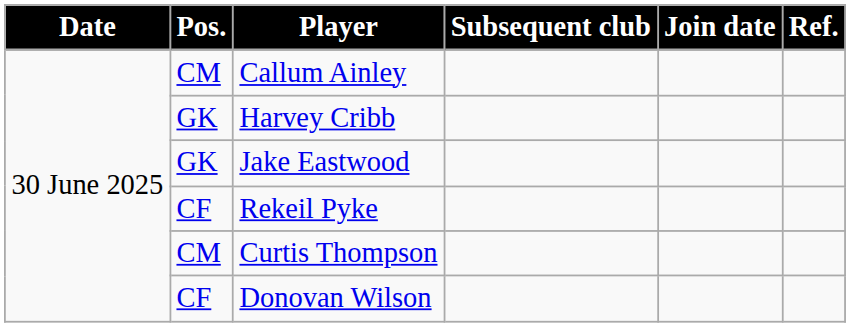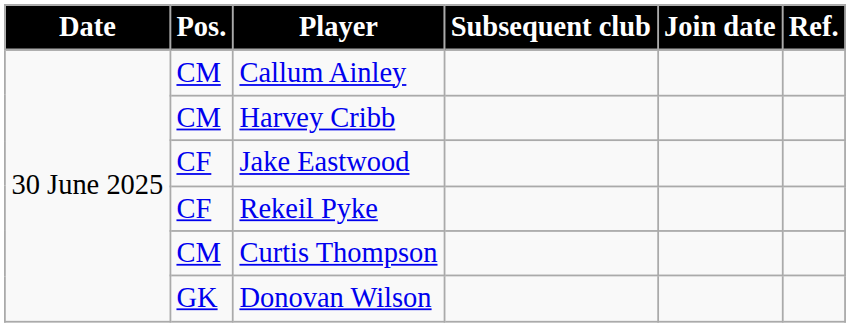(197, 117) GK -> (199, 117) CM
(197, 162) GK -> (194, 162) CF
(194, 298) CF -> (197, 298) GK
